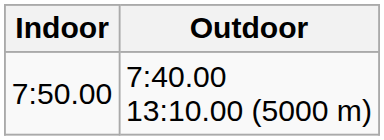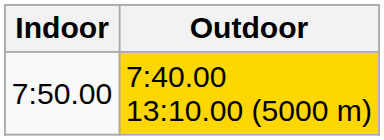(249, 92) no background -> (249, 92) gold background
